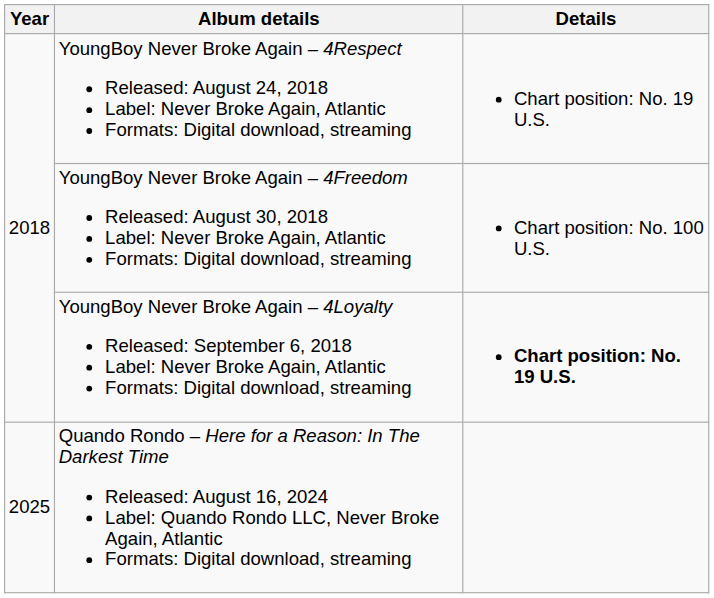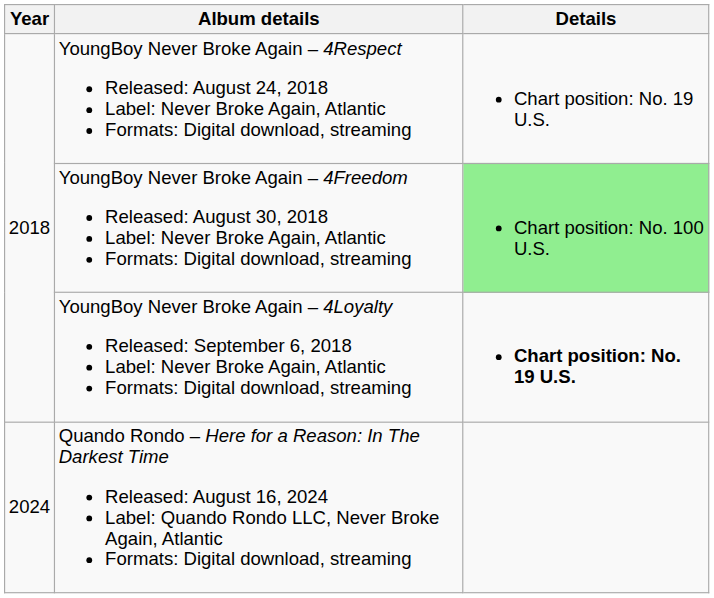(586, 238) no background -> (586, 238) lightgreen background
(30, 506) 2025 -> (30, 506) 2024
